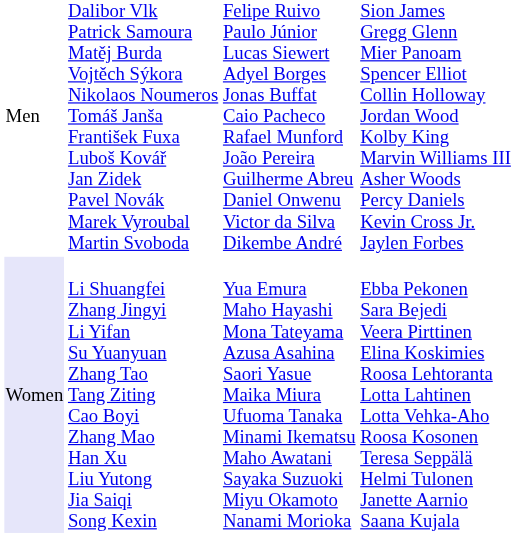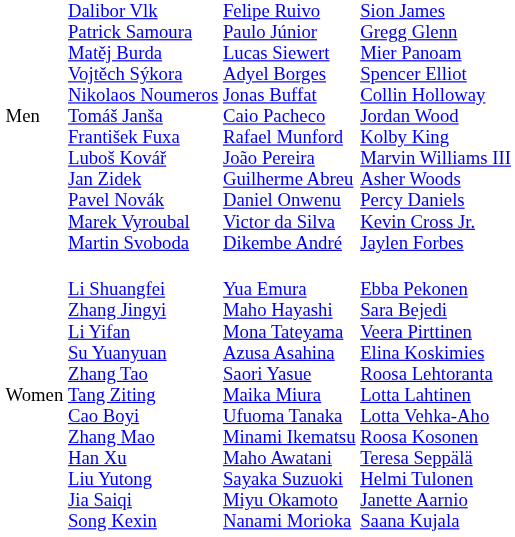(34, 394) lavender background -> (34, 394) no background
